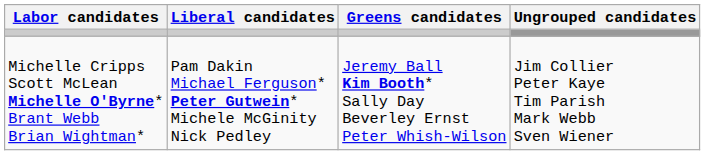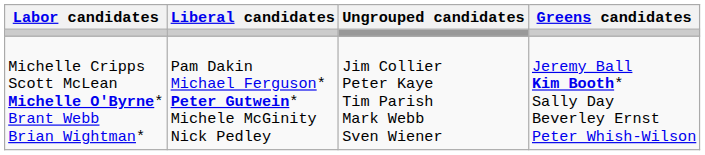columns swapped: (424, 17) <-> (605, 17)
